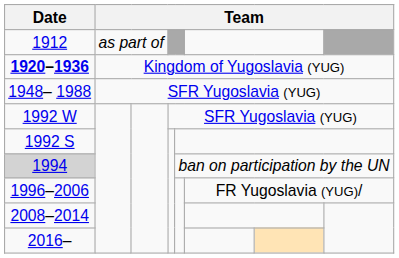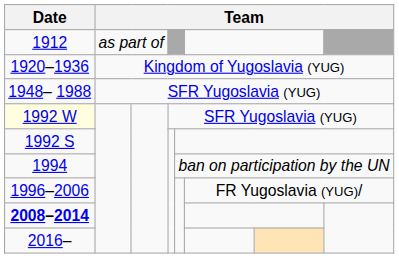(50, 67) bold -> (50, 67) normal
(50, 117) no background -> (50, 117) lightyellow background
(50, 166) lightgrey background -> (50, 166) no background
(50, 216) normal -> (50, 216) bold
